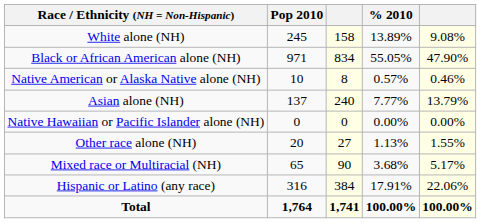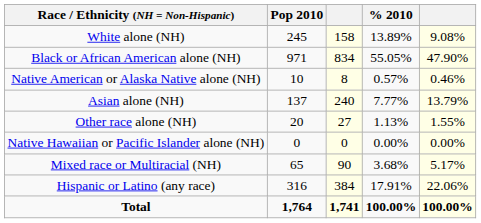rows swapped: (136, 121) <-> (136, 143)
